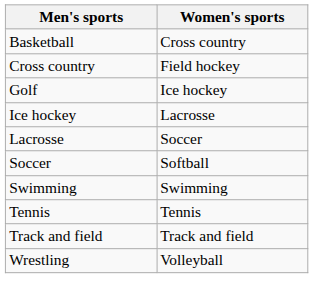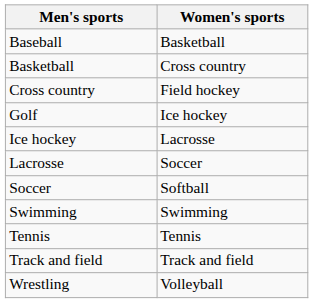+ row: (36, 41)
